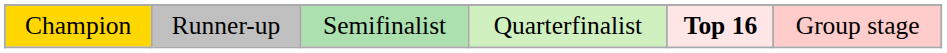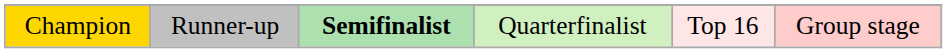(385, 25) normal -> (386, 25) bold
(720, 25) bold -> (723, 25) normal
